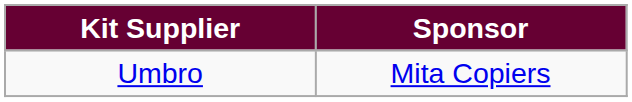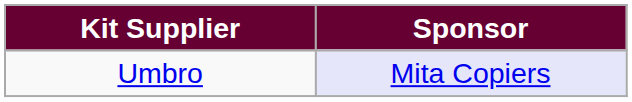(471, 73) no background -> (471, 73) lavender background
